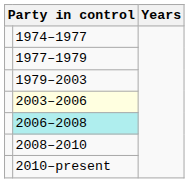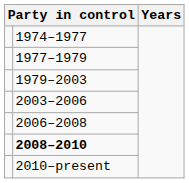(51, 102) lightyellow background -> (51, 102) no background
(51, 123) paleturquoise background -> (51, 123) no background
(51, 145) normal -> (51, 145) bold
